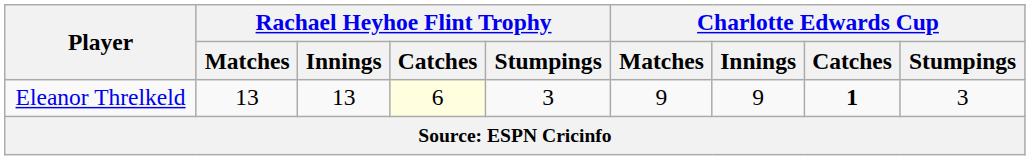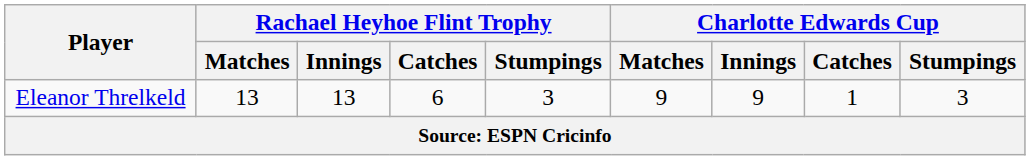(438, 97) lightyellow background -> (438, 97) no background
(852, 97) bold -> (852, 97) normal
